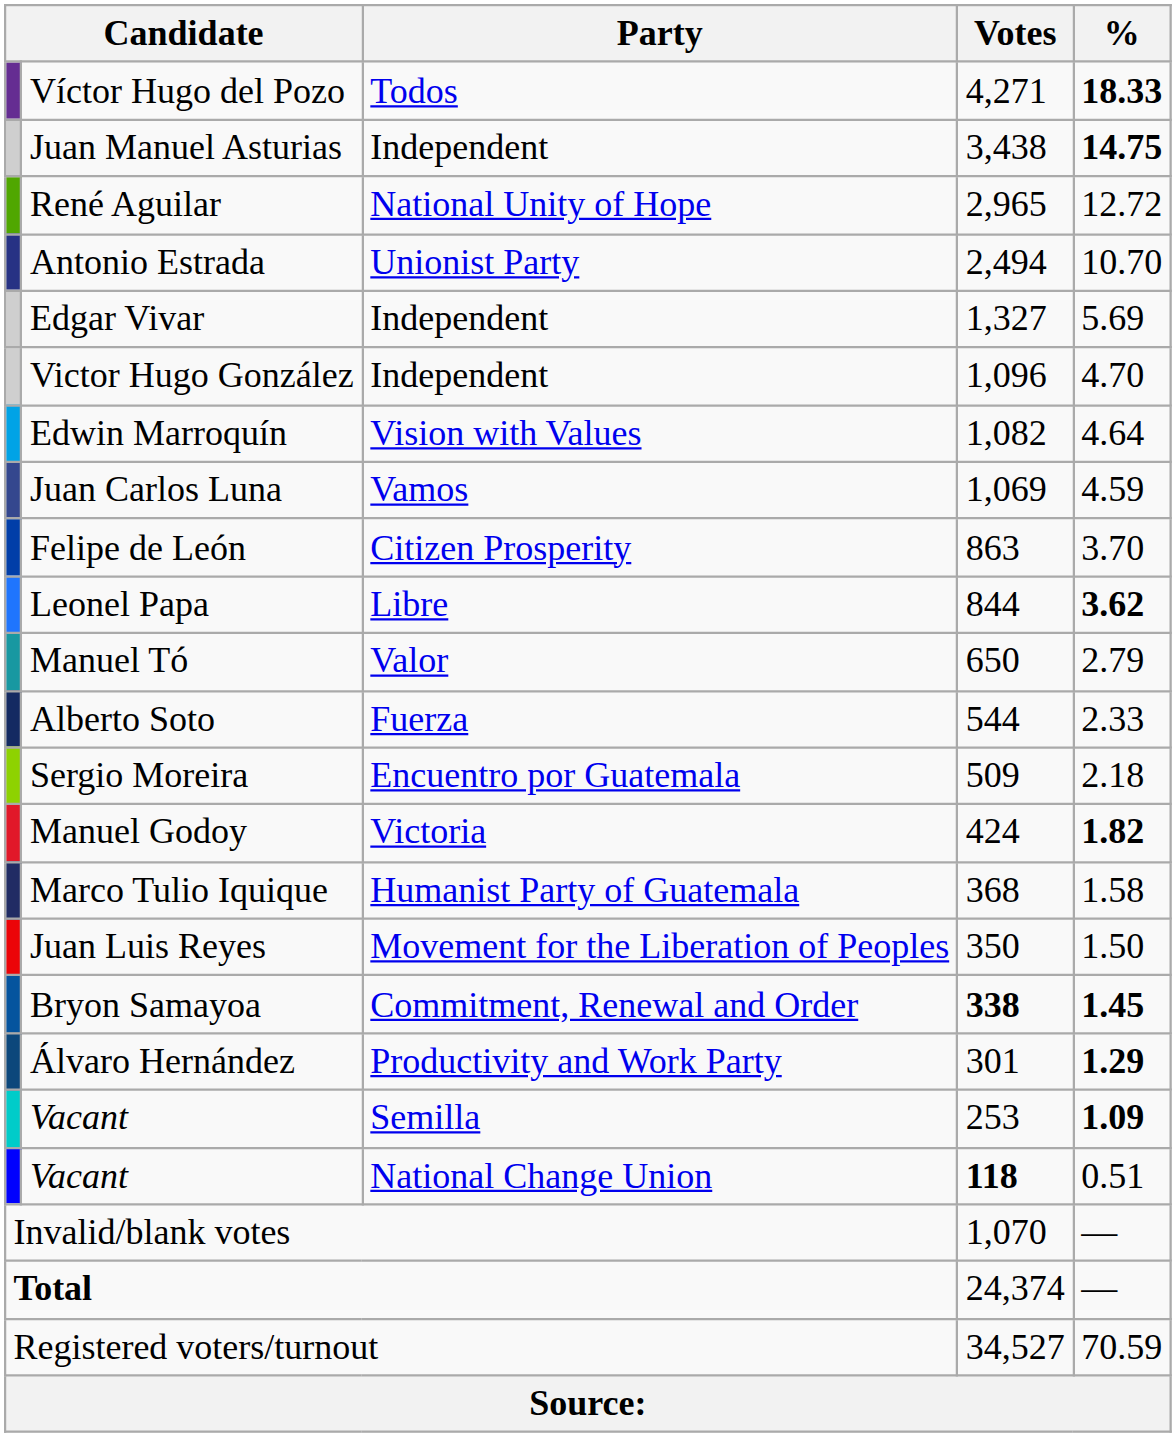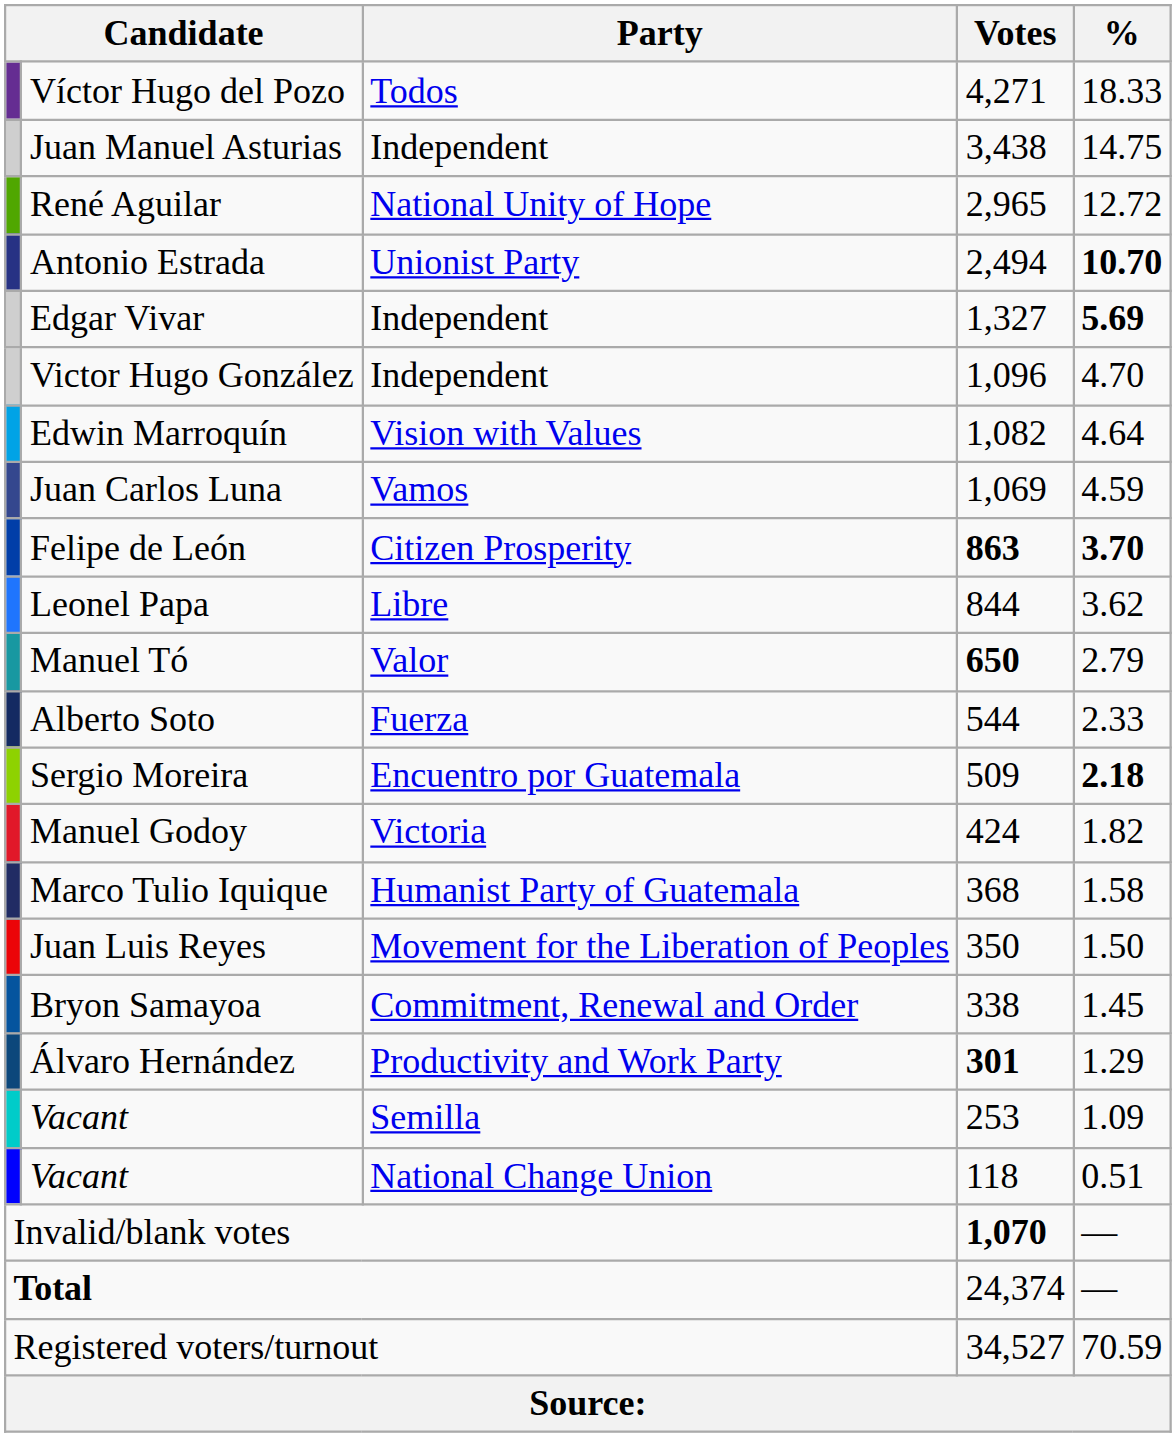(1122, 90) bold -> (1122, 90) normal
(1122, 147) bold -> (1122, 147) normal
(1122, 261) normal -> (1122, 261) bold
(1113, 318) normal -> (1113, 318) bold
(993, 546) normal -> (993, 546) bold
(1113, 546) normal -> (1113, 546) bold
(1113, 603) bold -> (1113, 603) normal
(993, 661) normal -> (993, 661) bold
(1113, 775) normal -> (1113, 775) bold
(1113, 832) bold -> (1113, 832) normal
(993, 1003) bold -> (993, 1003) normal
(1113, 1003) bold -> (1113, 1003) normal
(993, 1060) normal -> (993, 1060) bold
(1113, 1060) bold -> (1113, 1060) normal
(1113, 1117) bold -> (1113, 1117) normal
(992, 1174) bold -> (992, 1174) normal
(1006, 1232) normal -> (1006, 1232) bold
